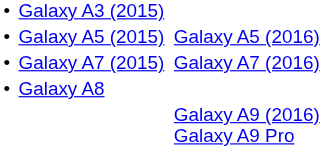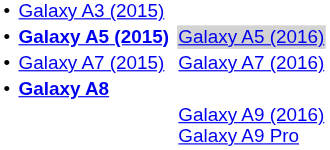(91, 37) normal -> (94, 37) bold
(247, 37) no background -> (251, 37) lightgrey background
(62, 88) normal -> (64, 88) bold
